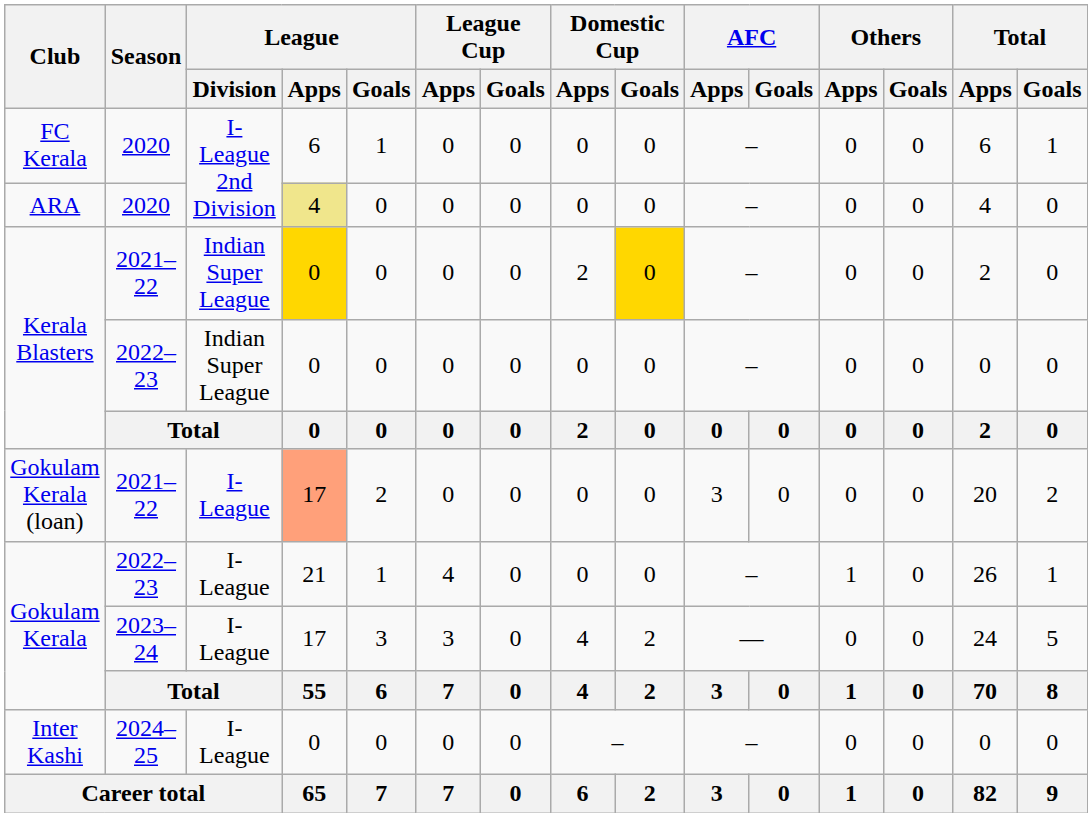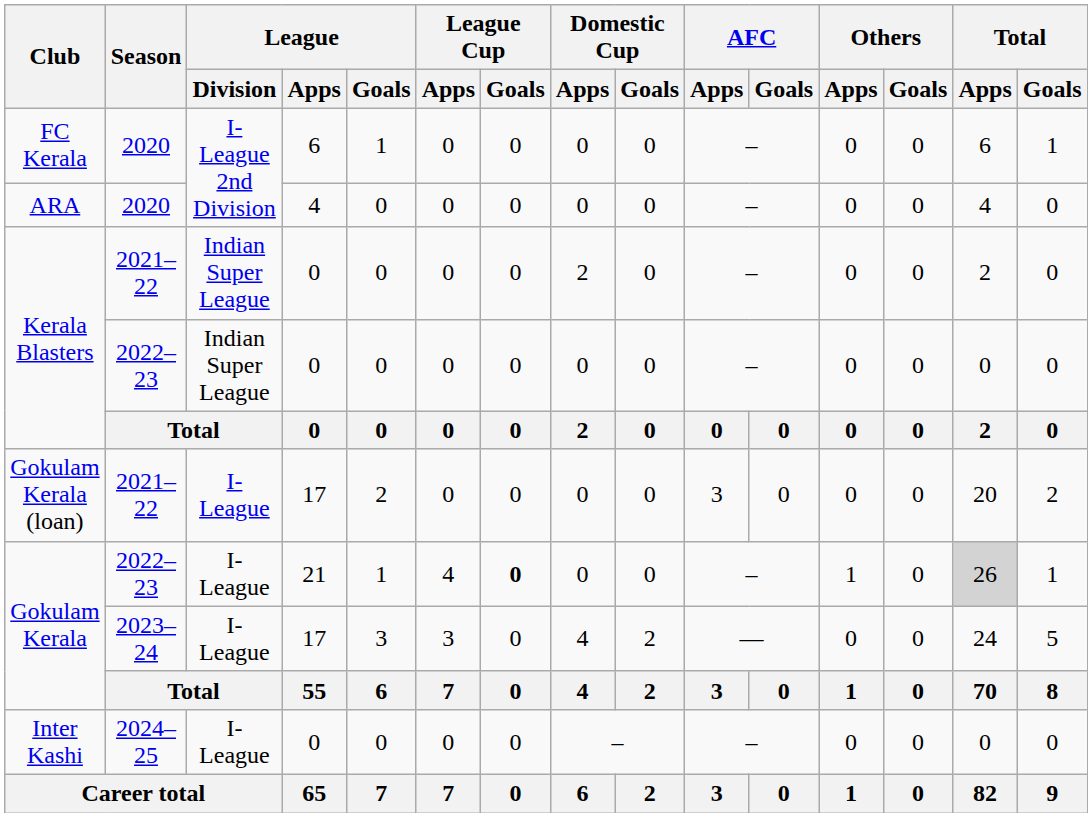(314, 204) khaki background -> (314, 204) no background
(314, 272) gold background -> (314, 272) no background
(650, 272) gold background -> (650, 272) no background
(314, 494) lightsalmon background -> (314, 494) no background
(515, 573) normal -> (515, 573) bold
(985, 573) no background -> (985, 573) lightgrey background
